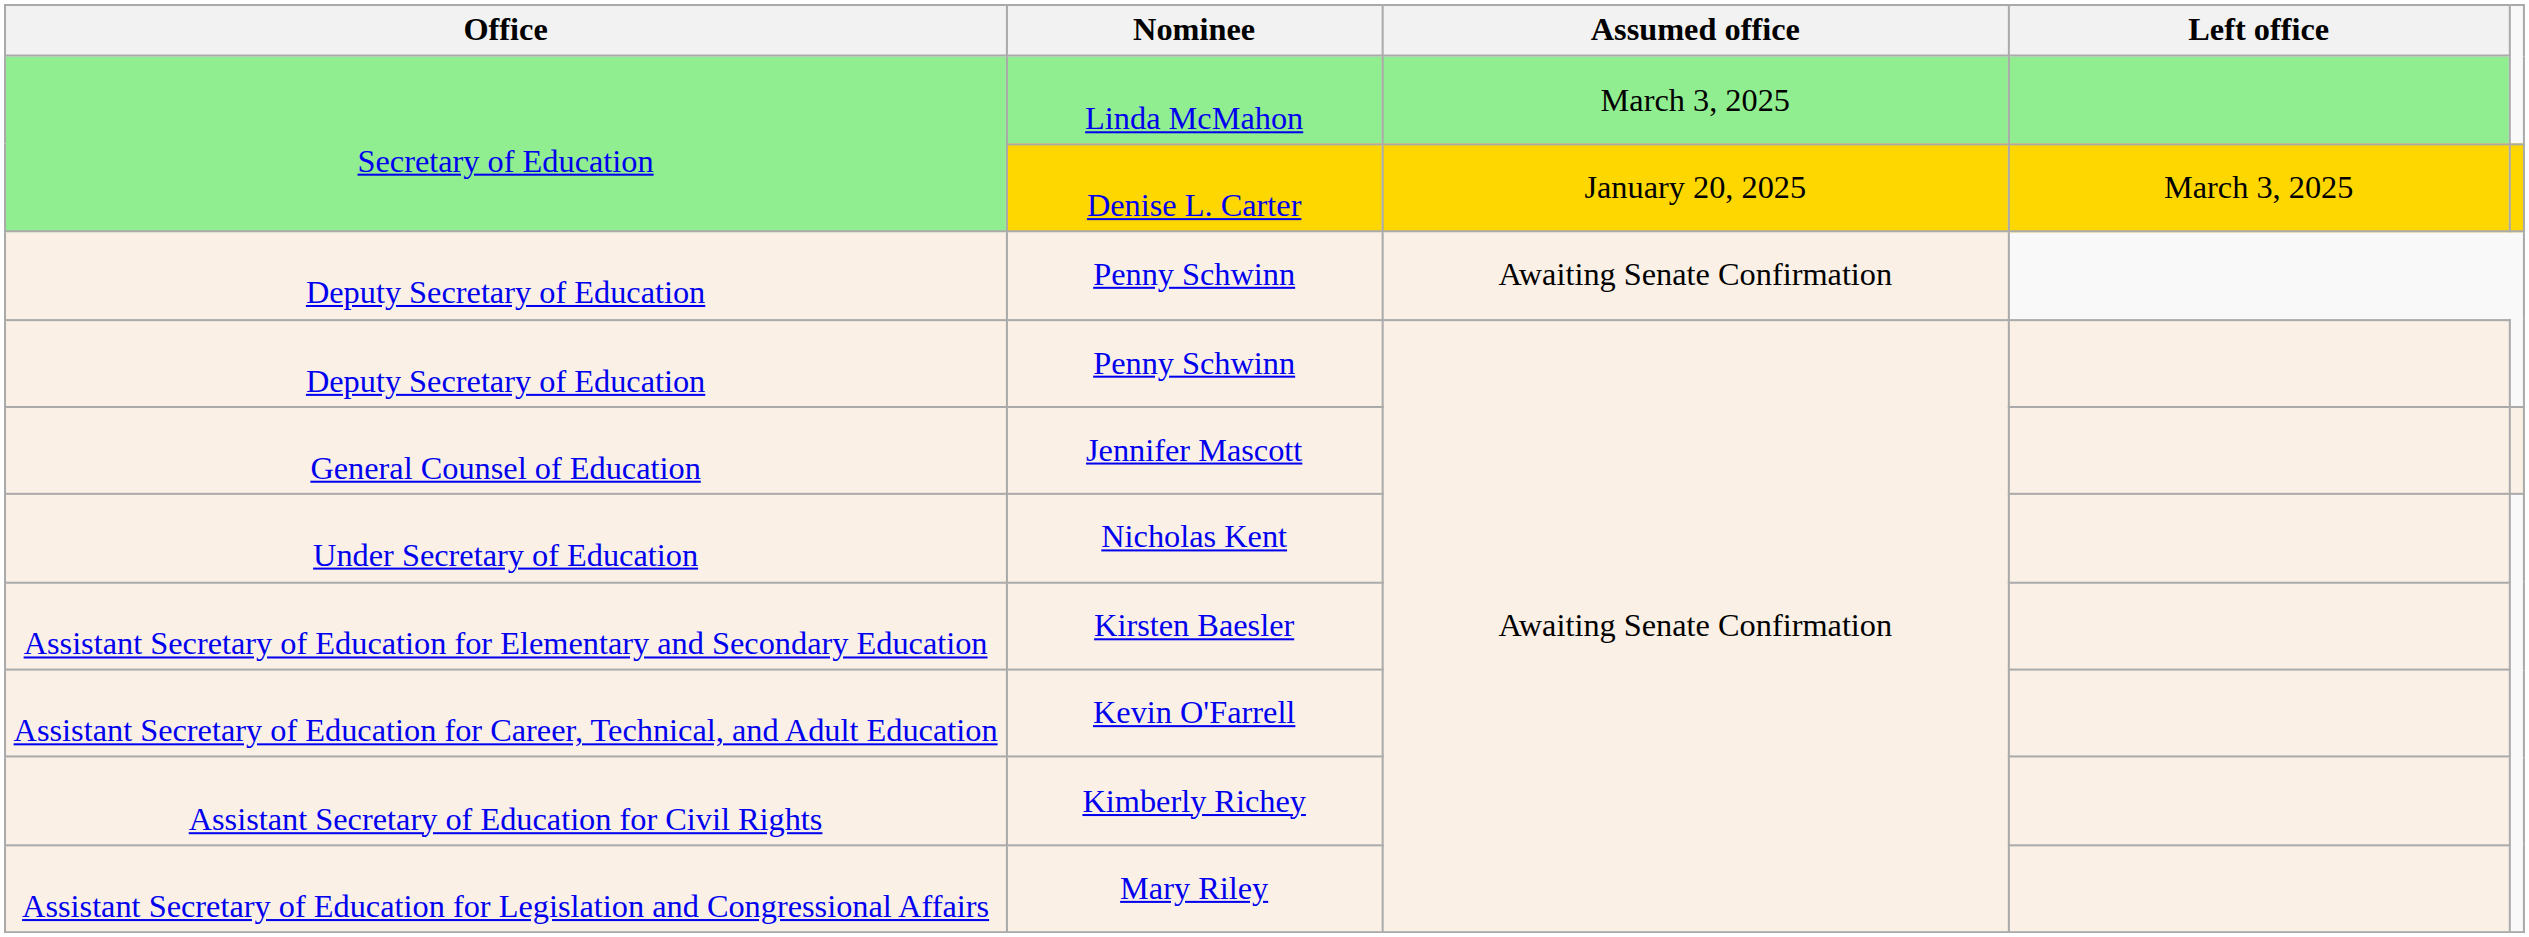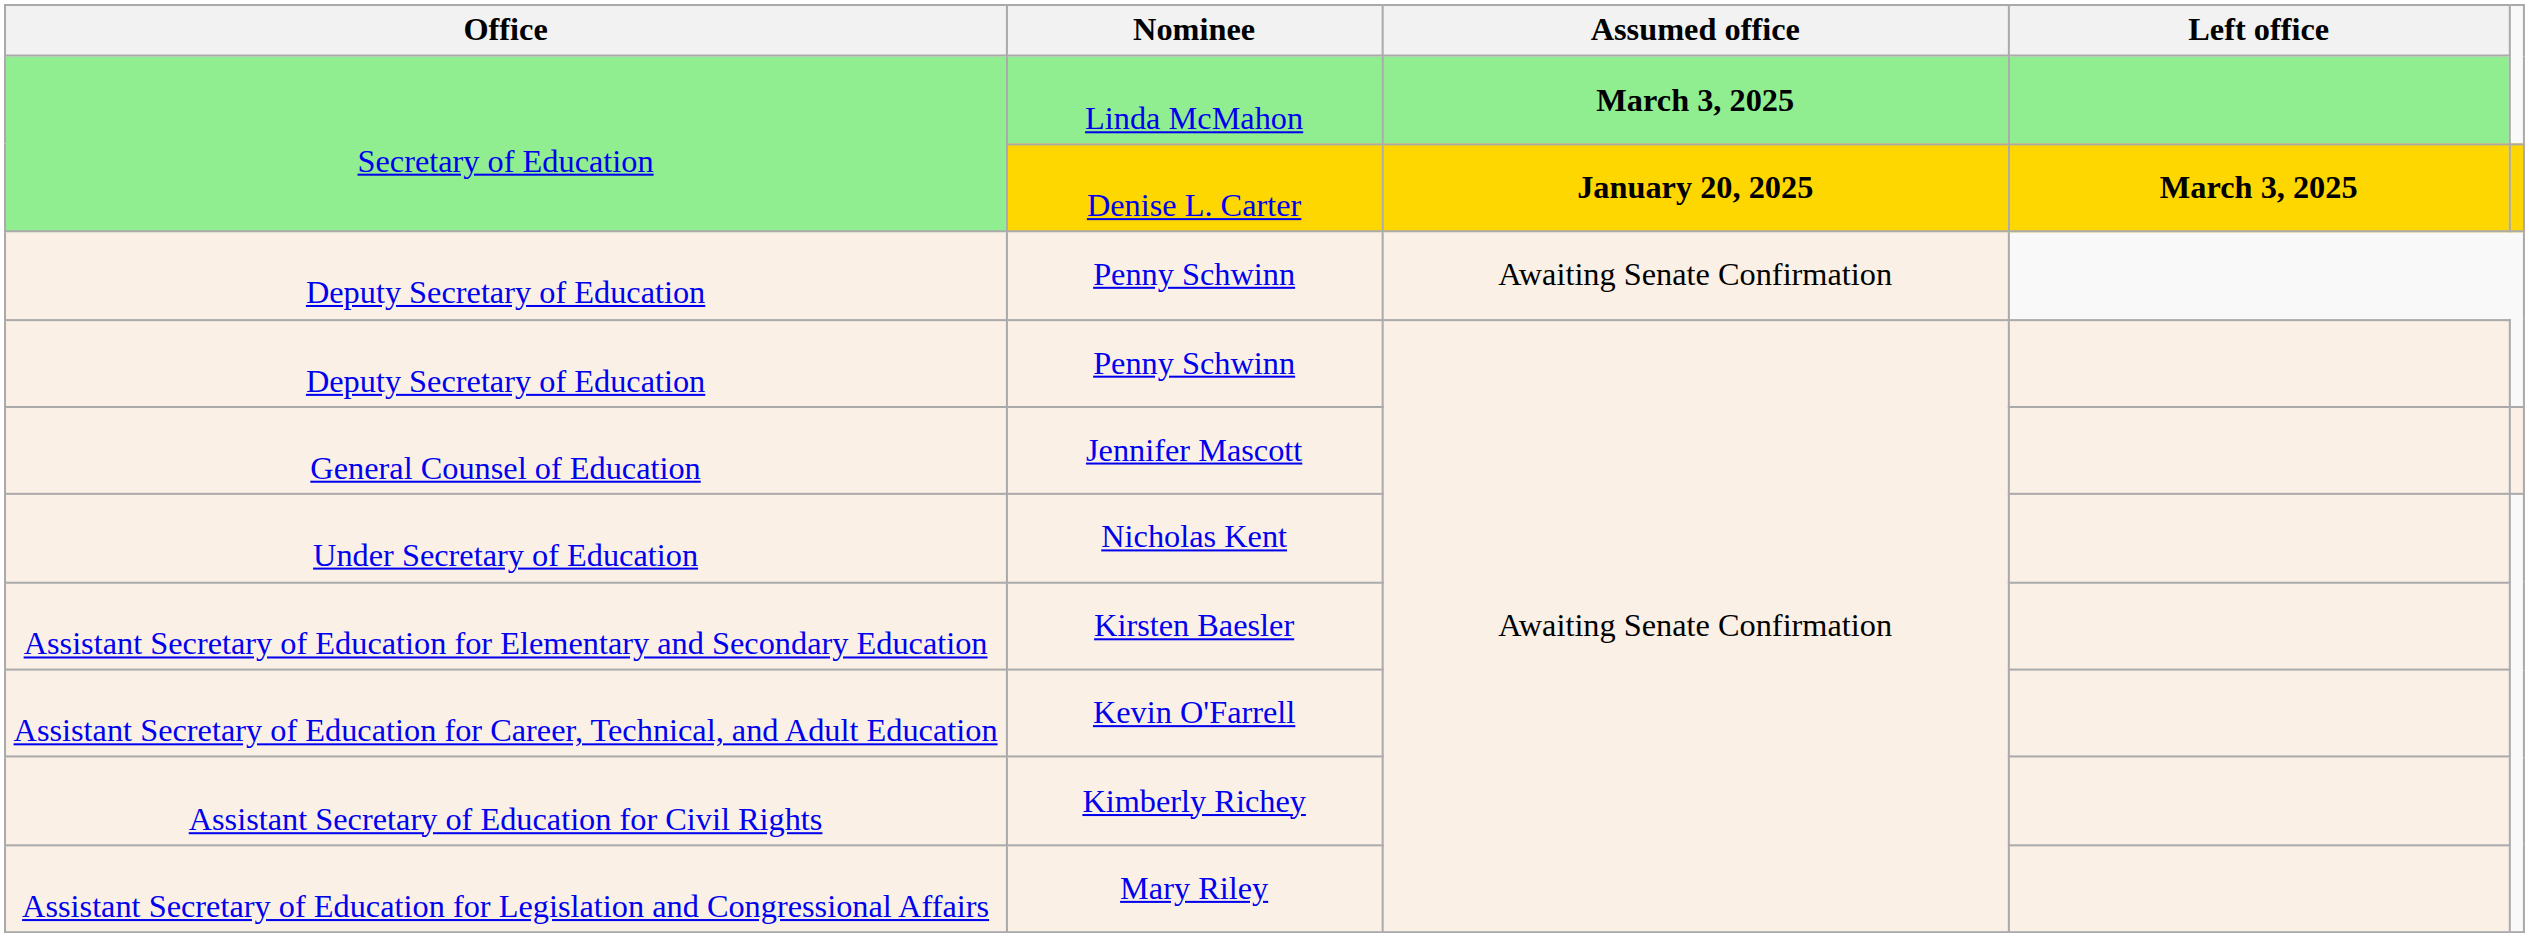(1695, 99) normal -> (1695, 99) bold
(1695, 187) normal -> (1695, 187) bold
(2259, 187) normal -> (2259, 187) bold
